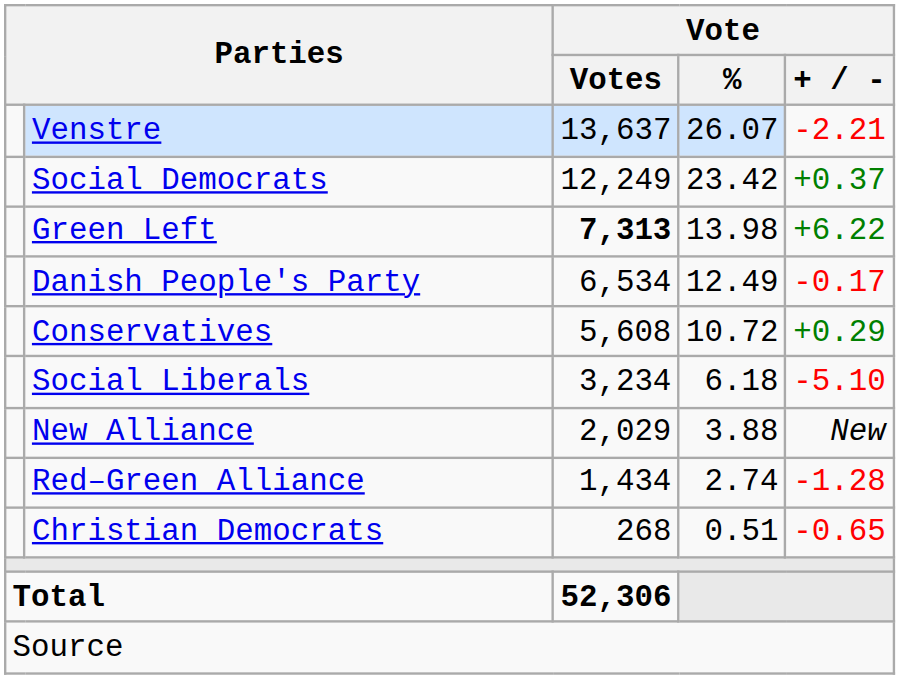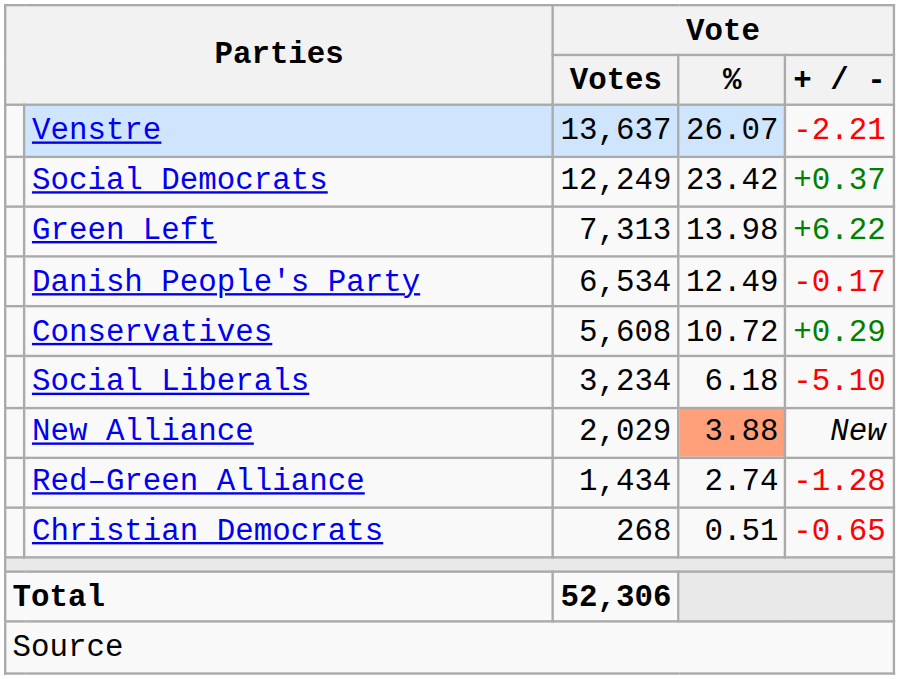(625, 231) bold -> (625, 231) normal
(742, 432) no background -> (742, 432) lightsalmon background
